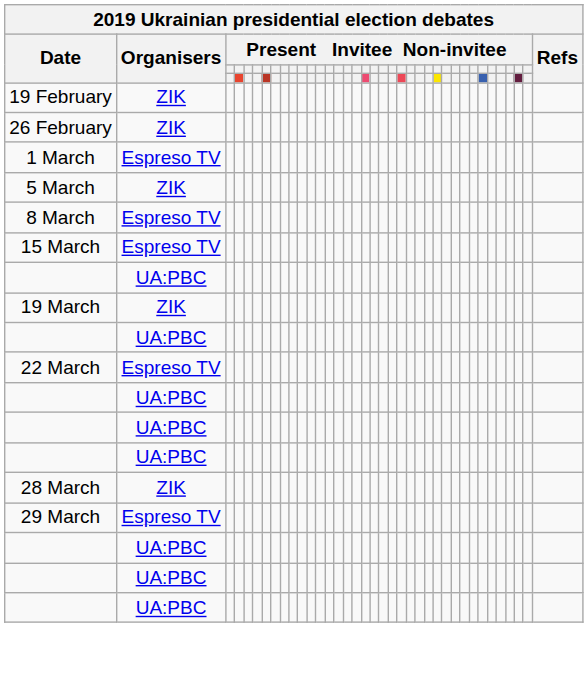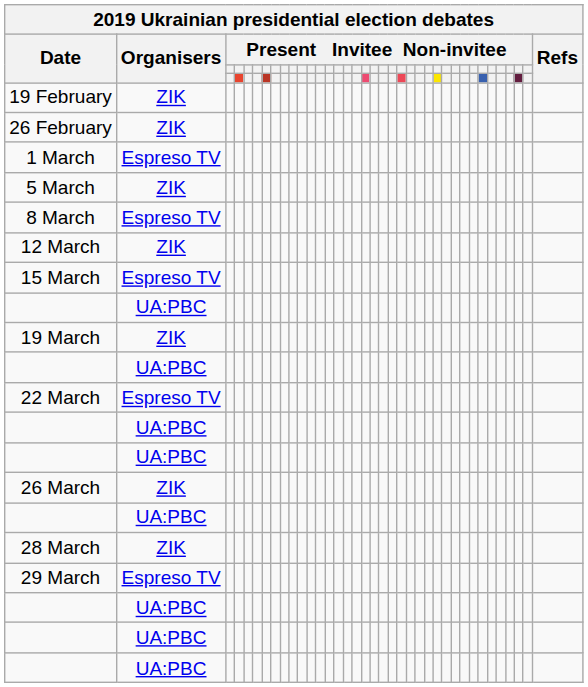+ row: (61, 247)
+ row: (61, 487)
